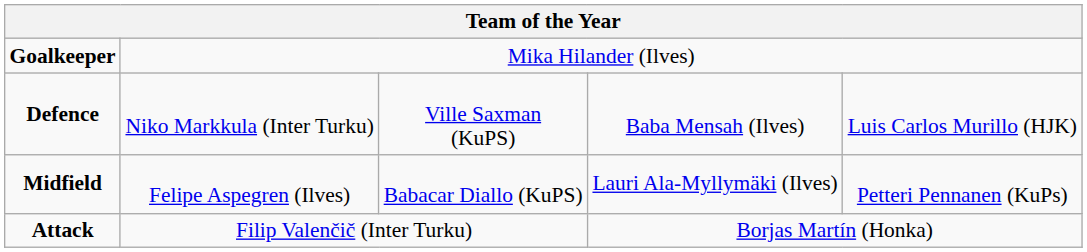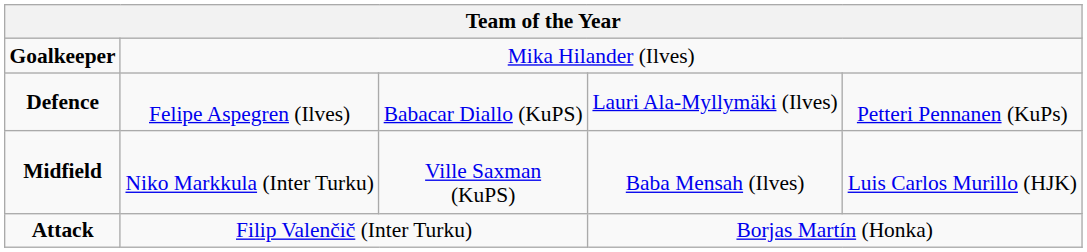(250, 125) Niko Markkula (Inter Turku) -> (250, 113) Felipe Aspegren (Ilves)
(483, 125) Ville Saxman (KuPS) -> (483, 113) Babacar Diallo (KuPS)
(715, 125) Baba Mensah (Ilves) -> (715, 101) Lauri Ala-Myllymäki (Ilves)
(962, 125) Luis Carlos Murillo (HJK) -> (962, 113) Petteri Pennanen (KuPs)
(250, 195) Felipe Aspegren (Ilves) -> (250, 183) Niko Markkula (Inter Turku)
(483, 195) Babacar Diallo (KuPS) -> (483, 183) Ville Saxman (KuPS)
(715, 183) Lauri Ala-Myllymäki (Ilves) -> (715, 183) Baba Mensah (Ilves)
(962, 195) Petteri Pennanen (KuPs) -> (962, 183) Luis Carlos Murillo (HJK)
